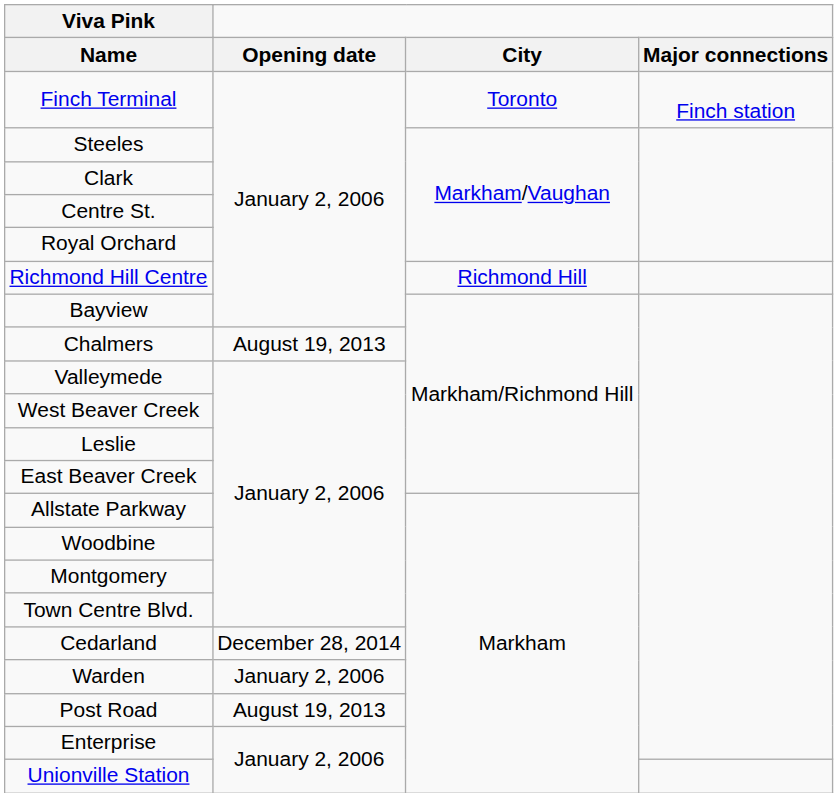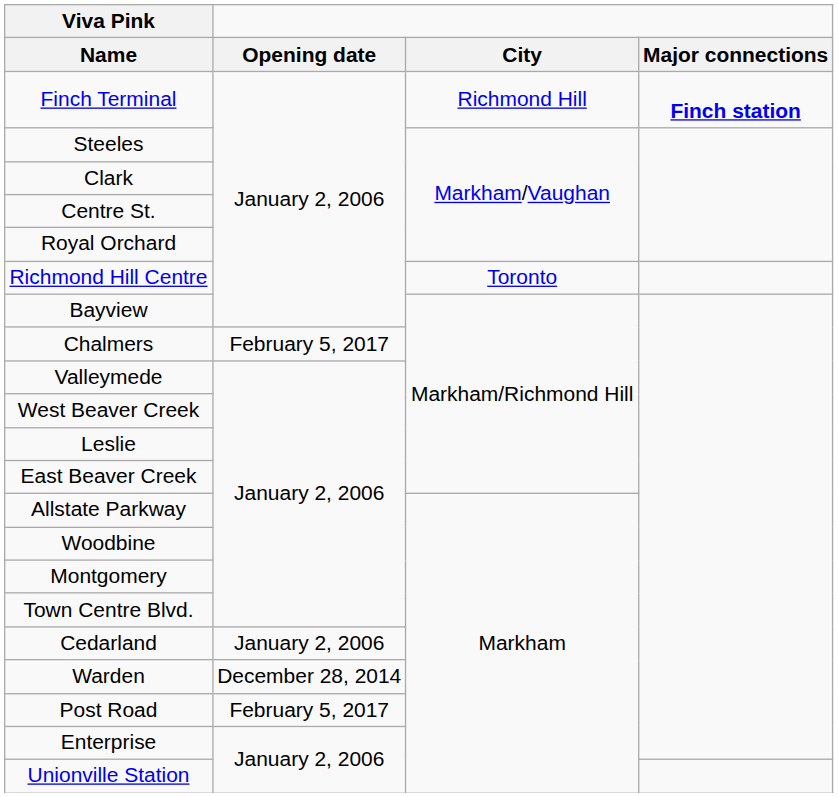(522, 99) Toronto -> (522, 99) Richmond Hill
(736, 111) normal -> (736, 111) bold
(522, 277) Richmond Hill -> (522, 277) Toronto
(309, 343) August 19, 2013 -> (309, 343) February 5, 2017
(309, 643) December 28, 2014 -> (309, 643) January 2, 2006
(309, 676) January 2, 2006 -> (309, 676) December 28, 2014
(309, 709) August 19, 2013 -> (309, 709) February 5, 2017
